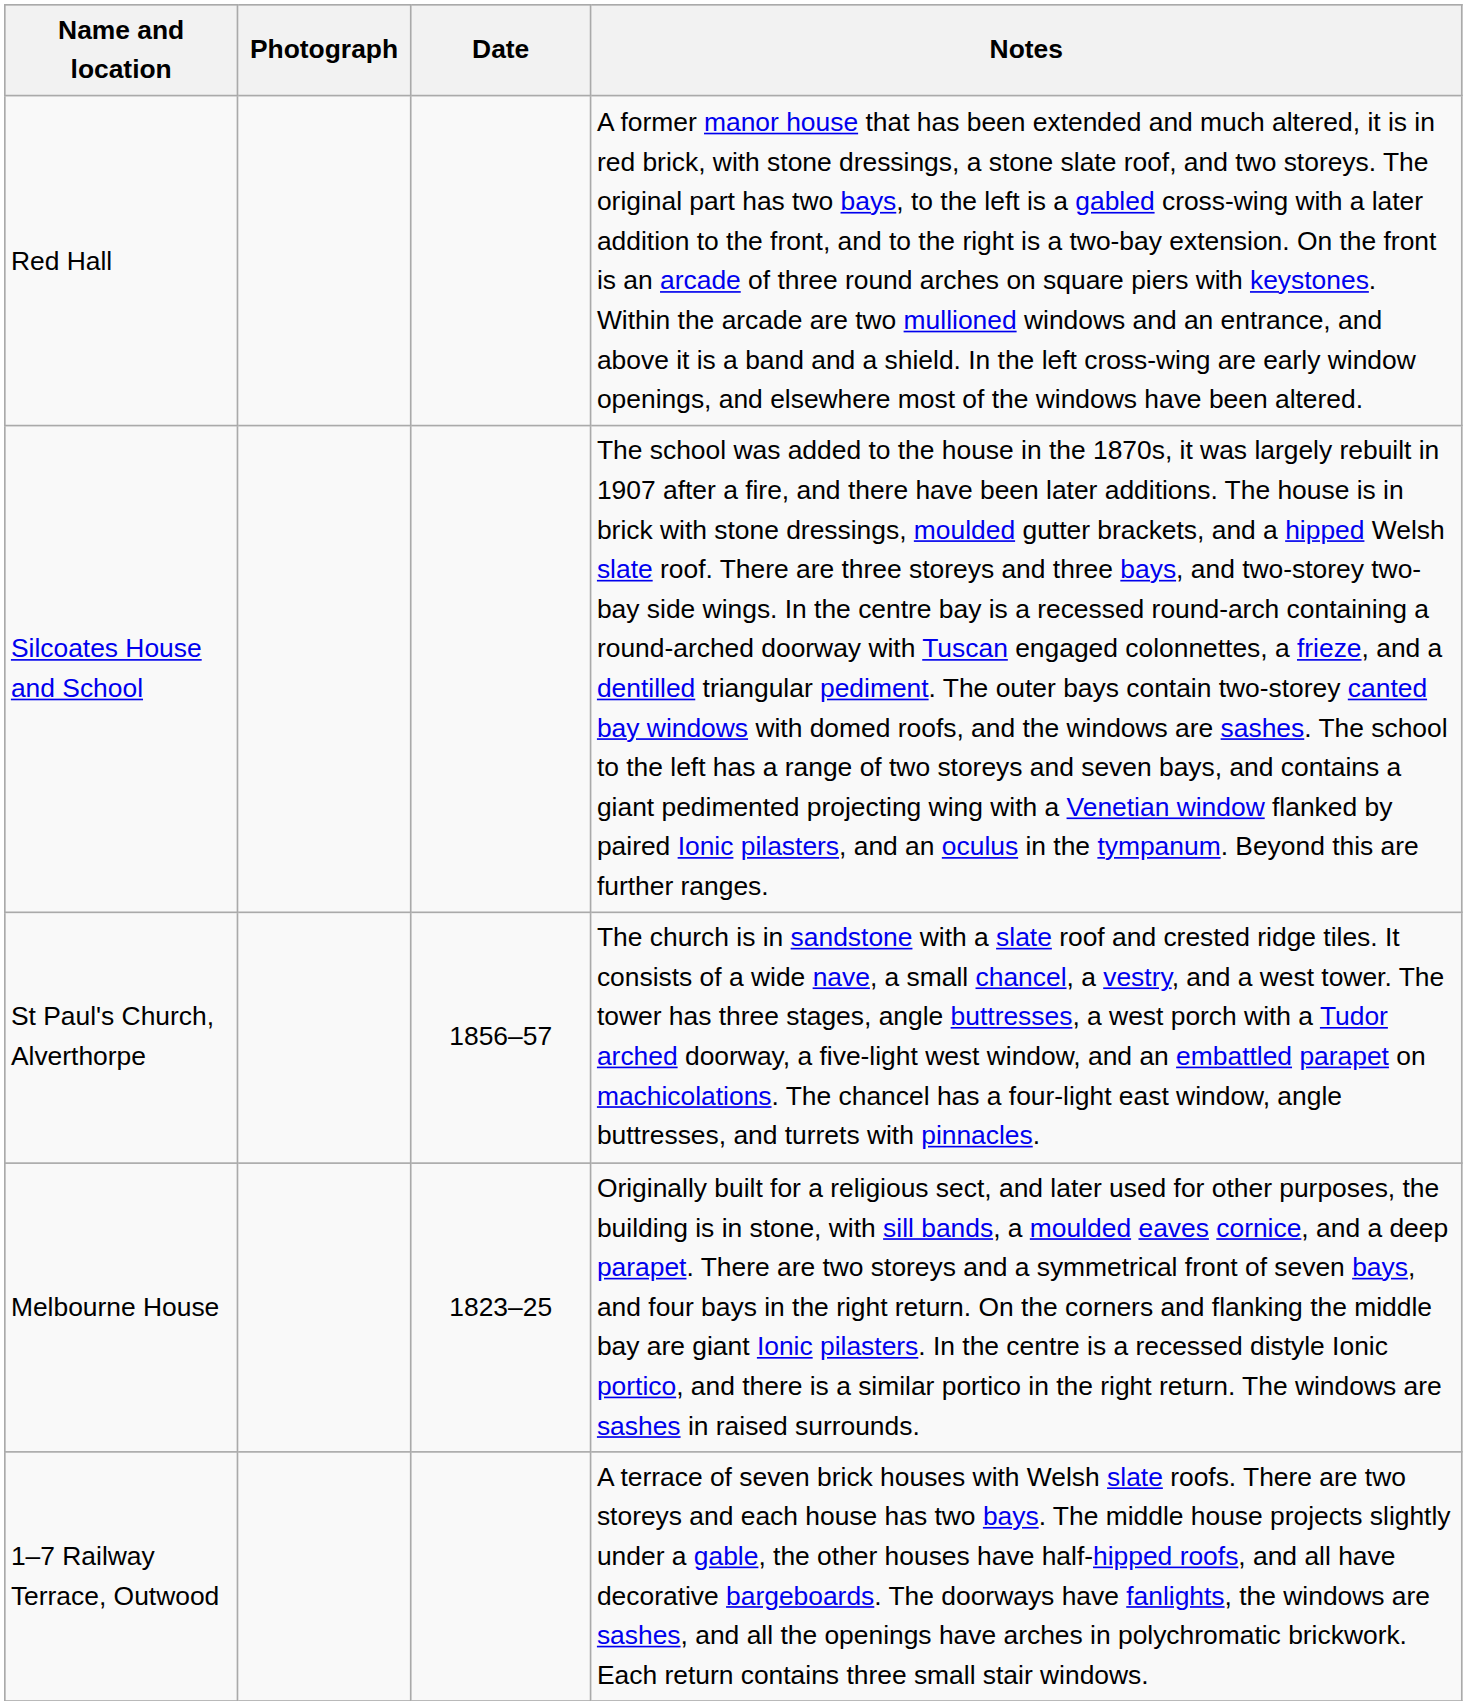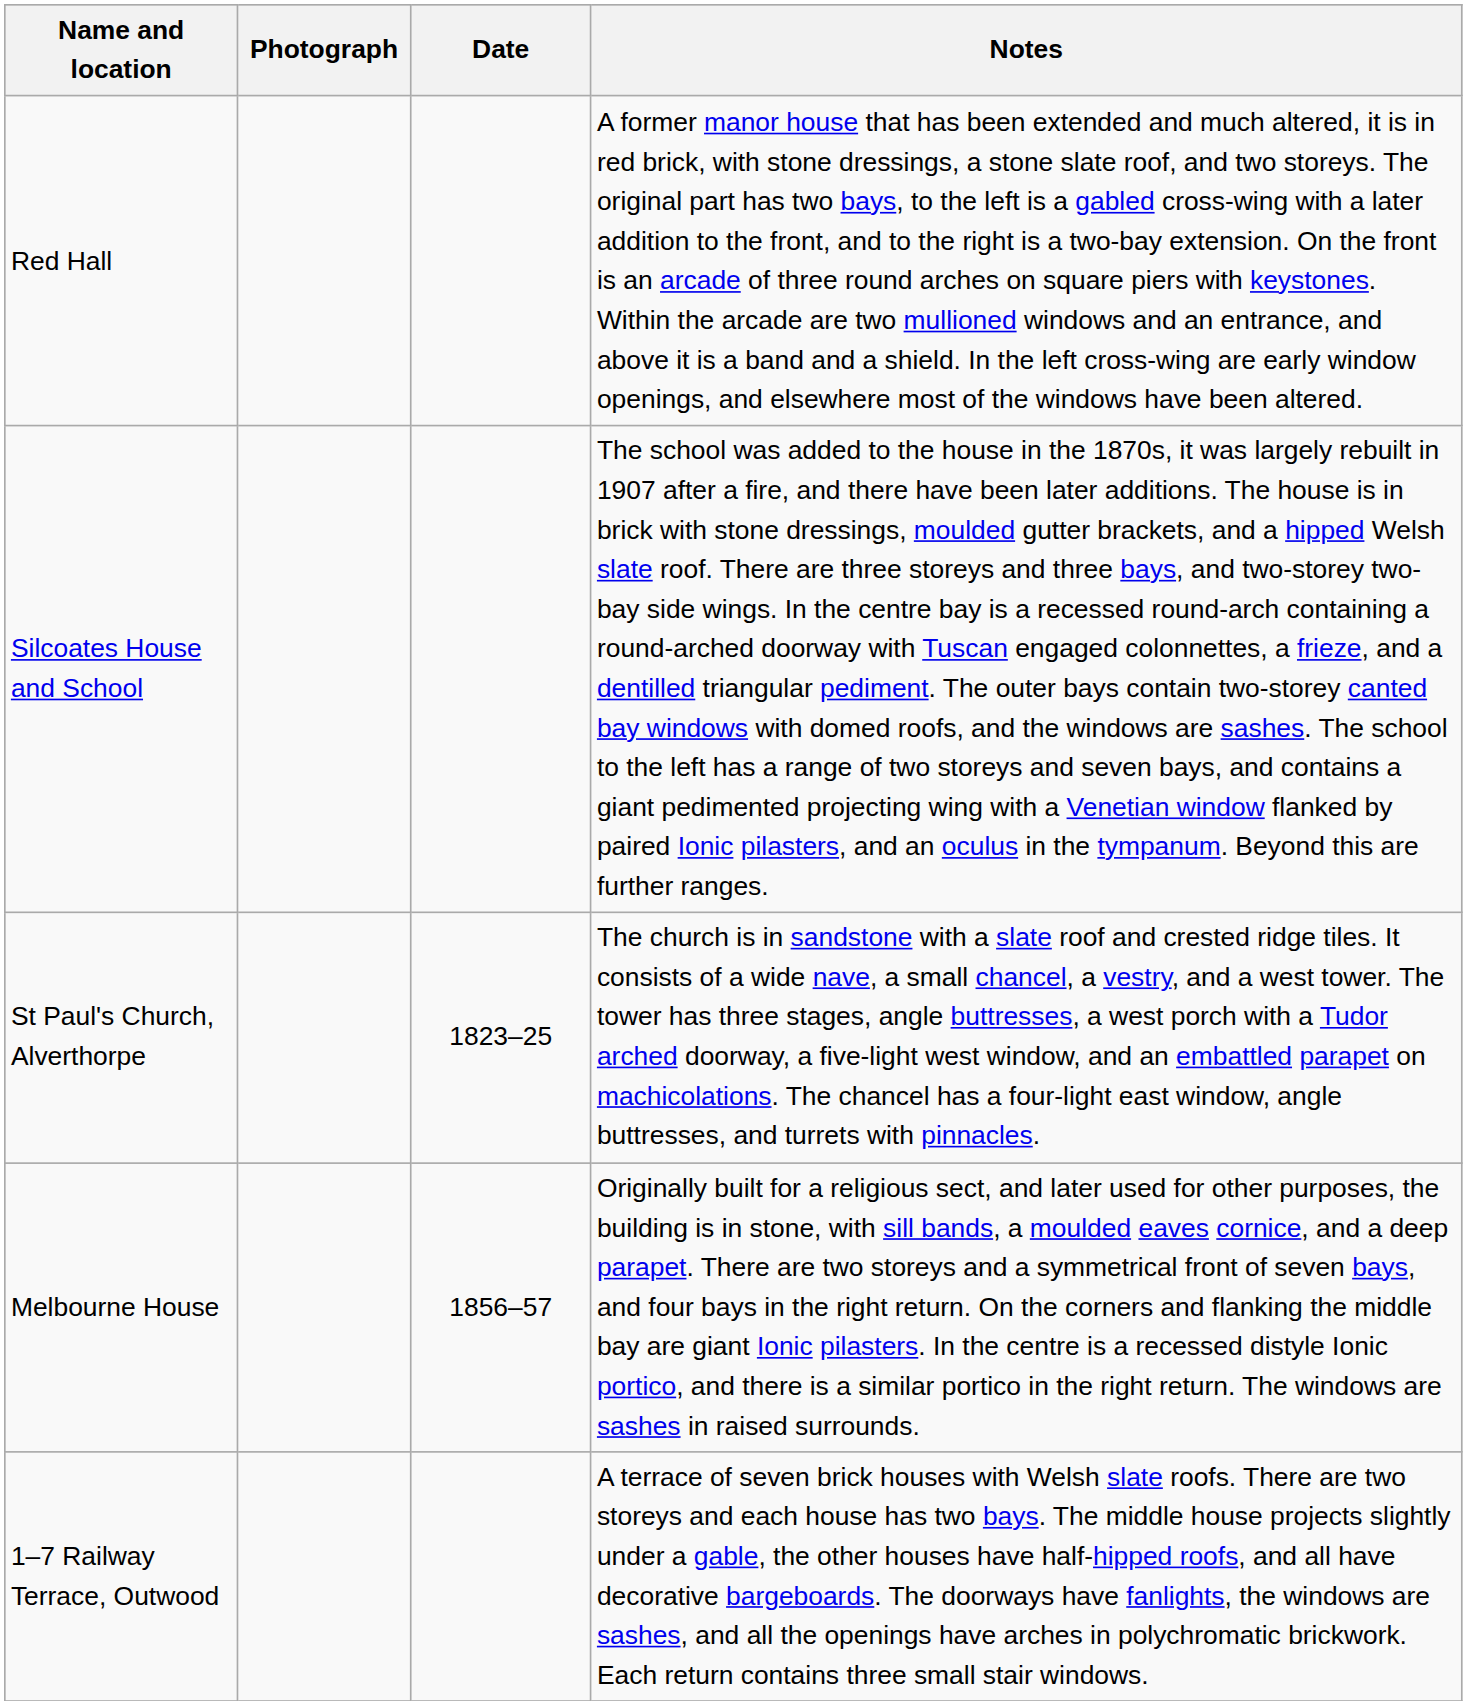(501, 1037) 1856–57 -> (501, 1037) 1823–25
(501, 1306) 1823–25 -> (501, 1306) 1856–57
